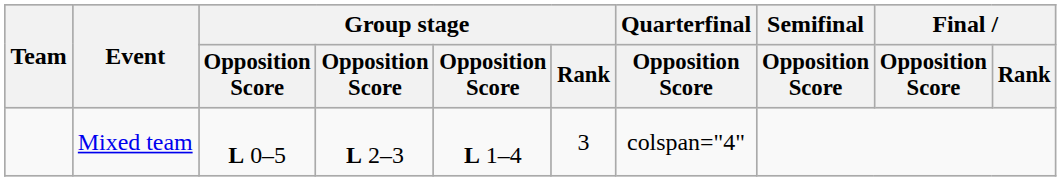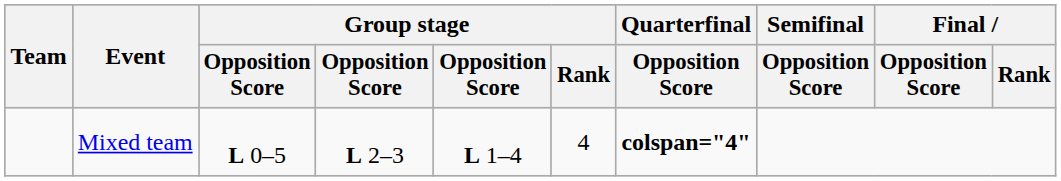(584, 141) 3 -> (584, 141) 4
(686, 141) normal -> (686, 141) bold
